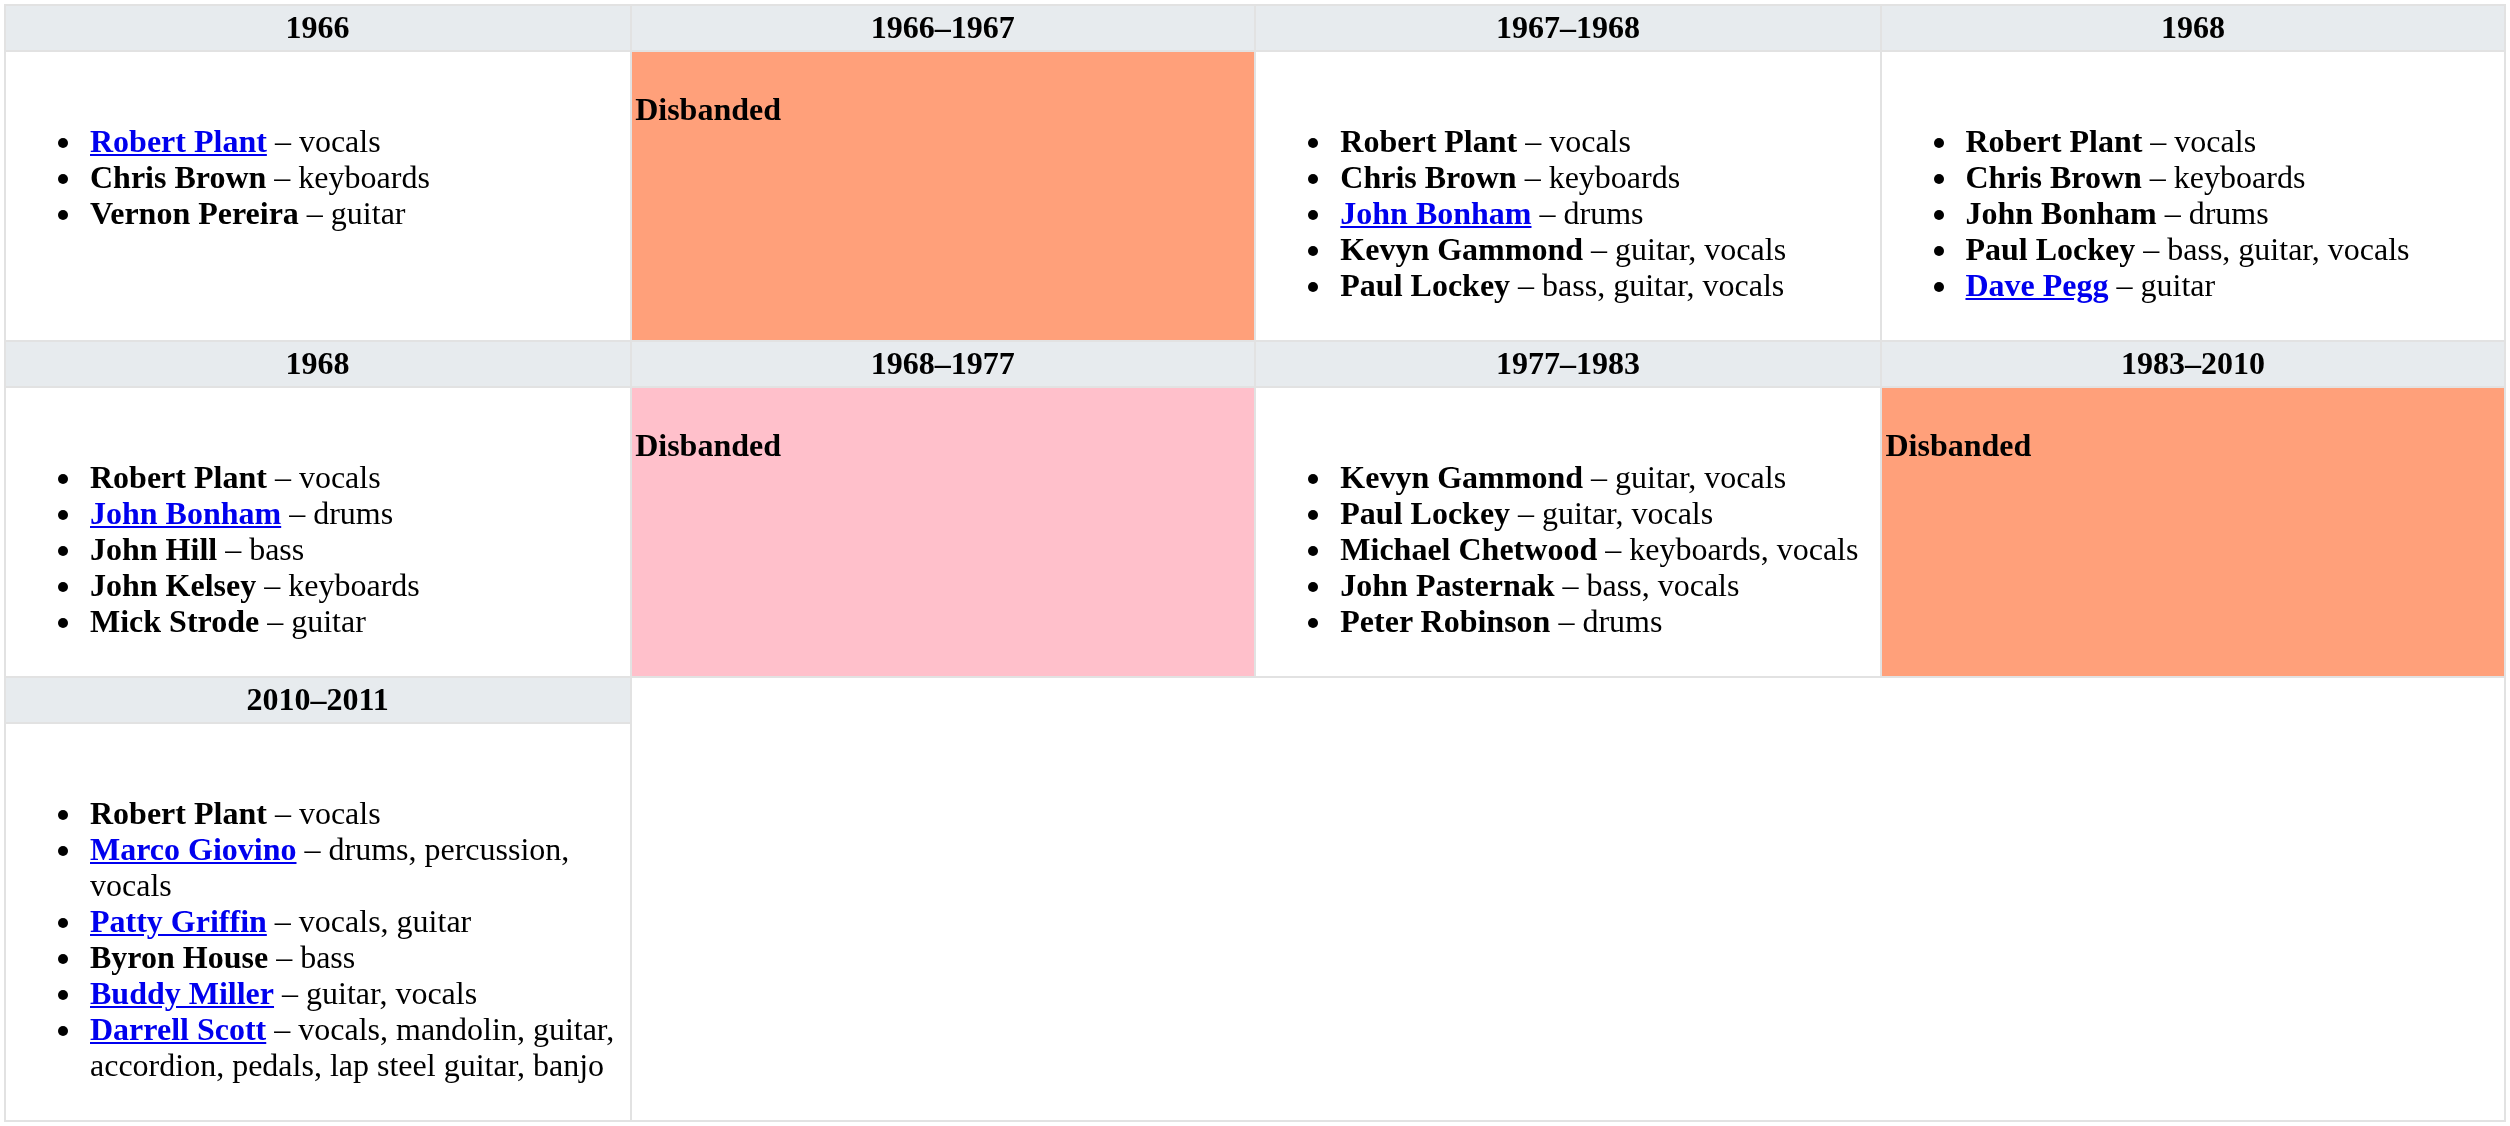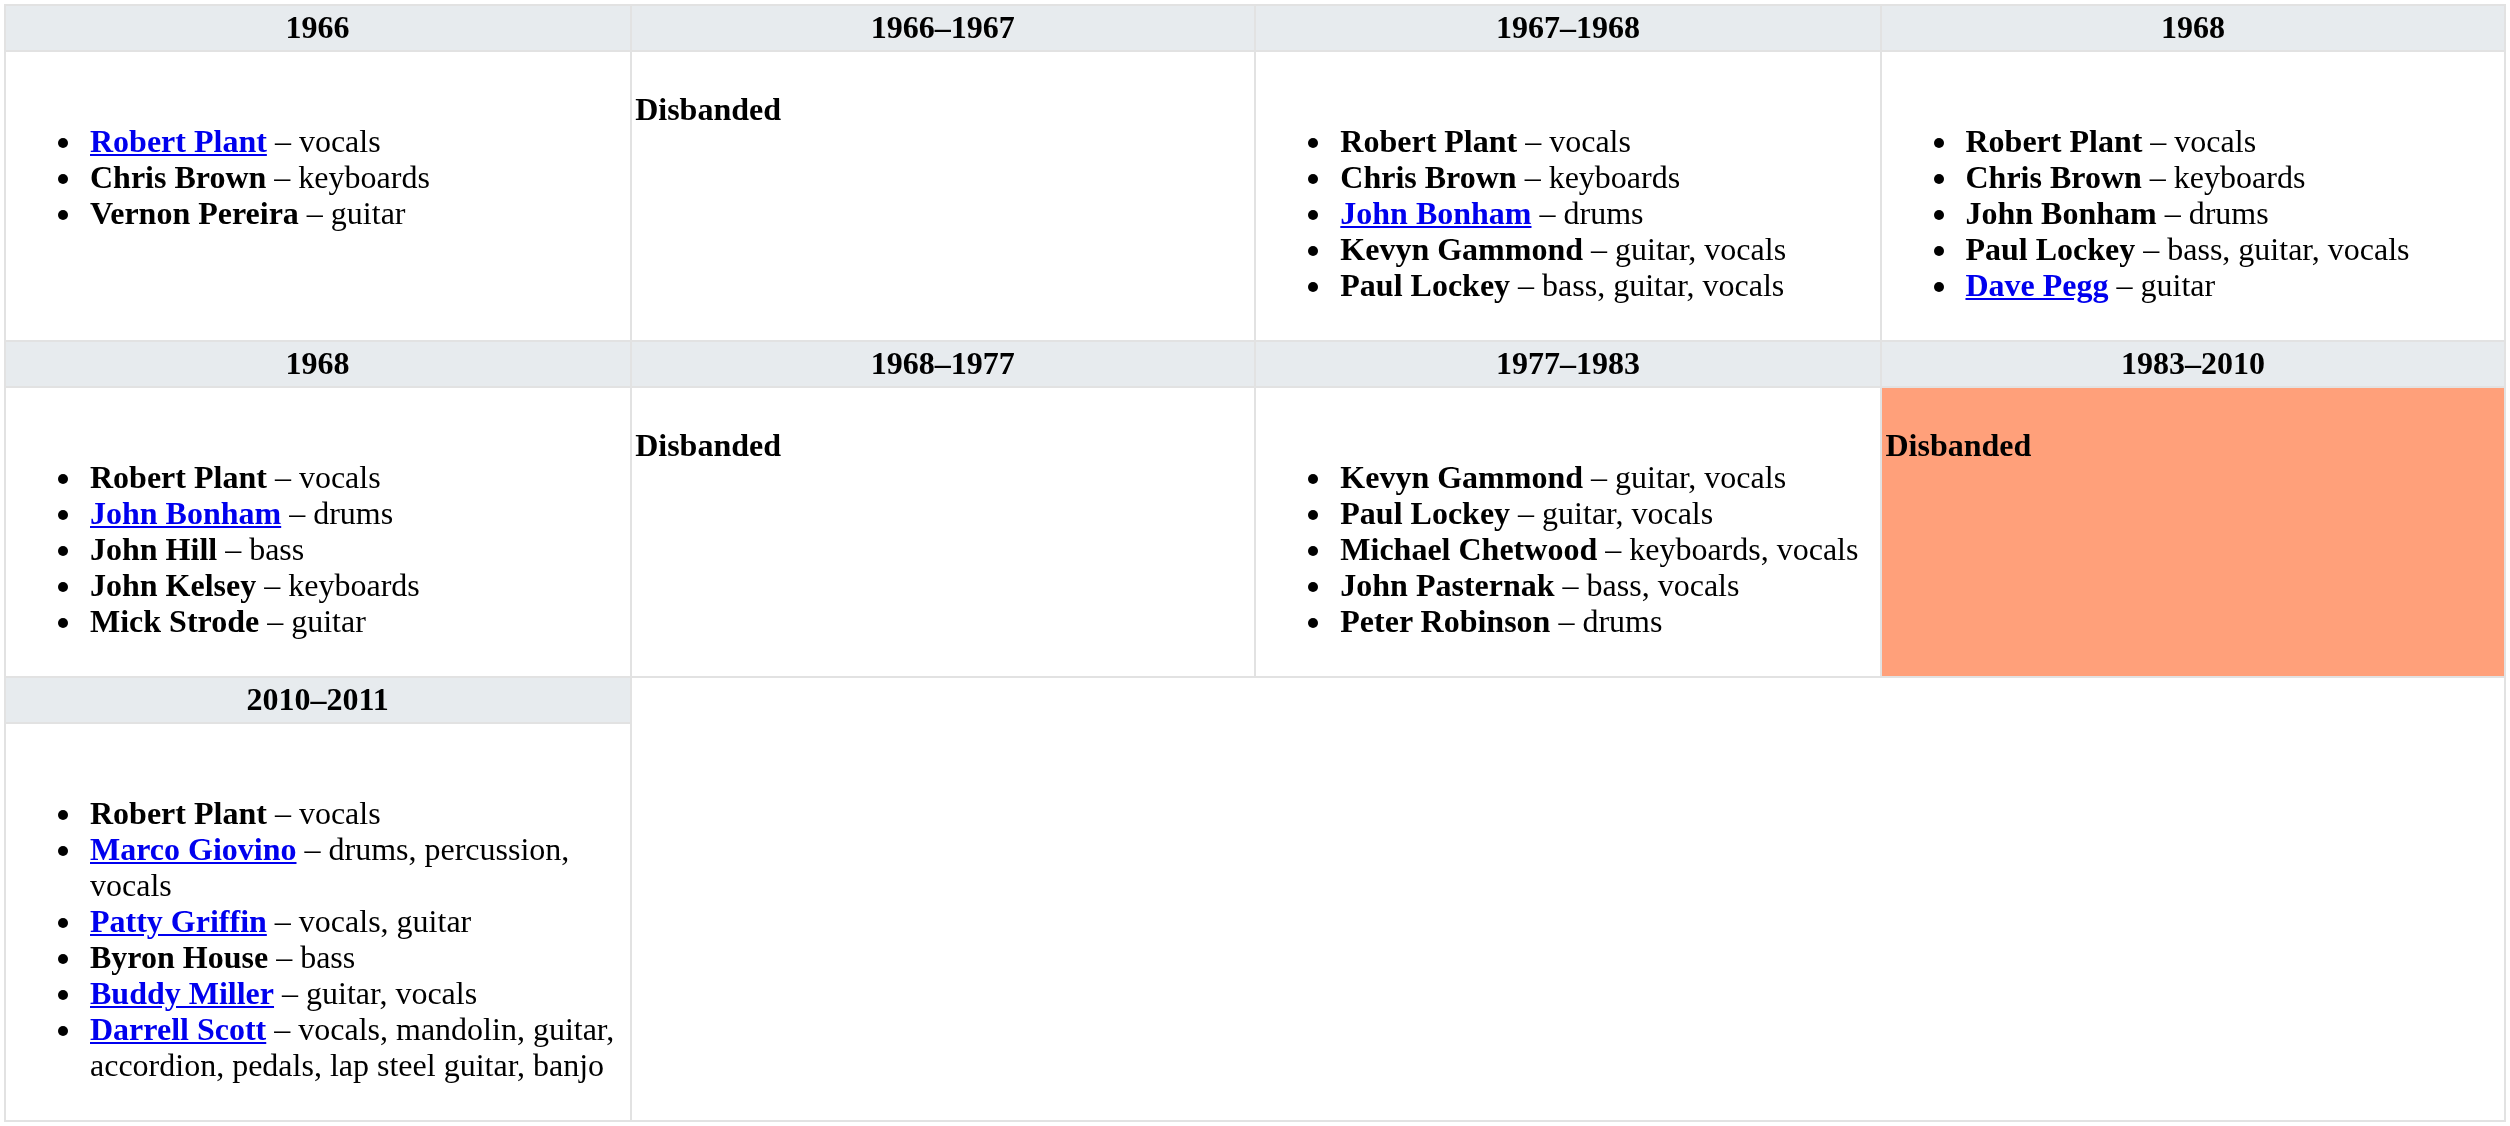(708, 109) lightsalmon background -> (708, 109) no background
(708, 445) pink background -> (708, 445) no background
